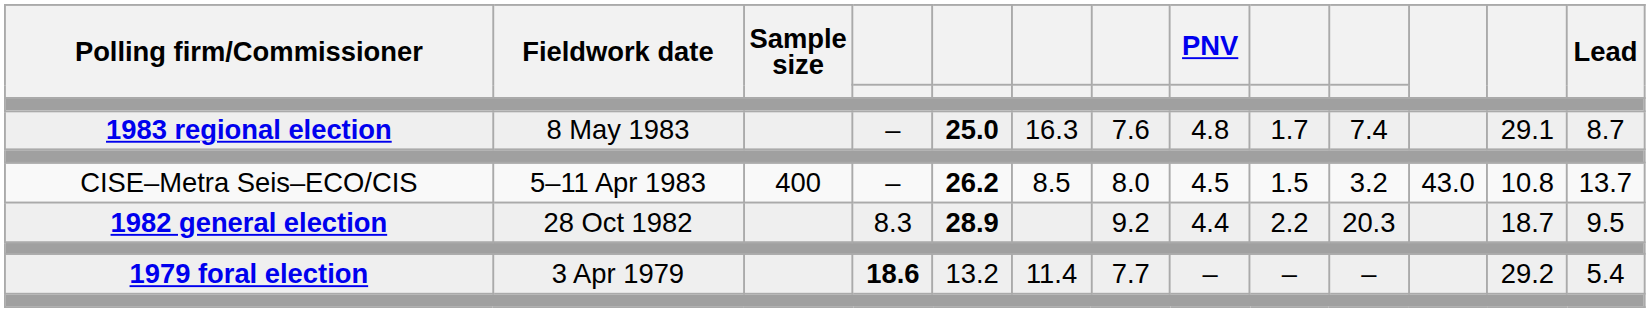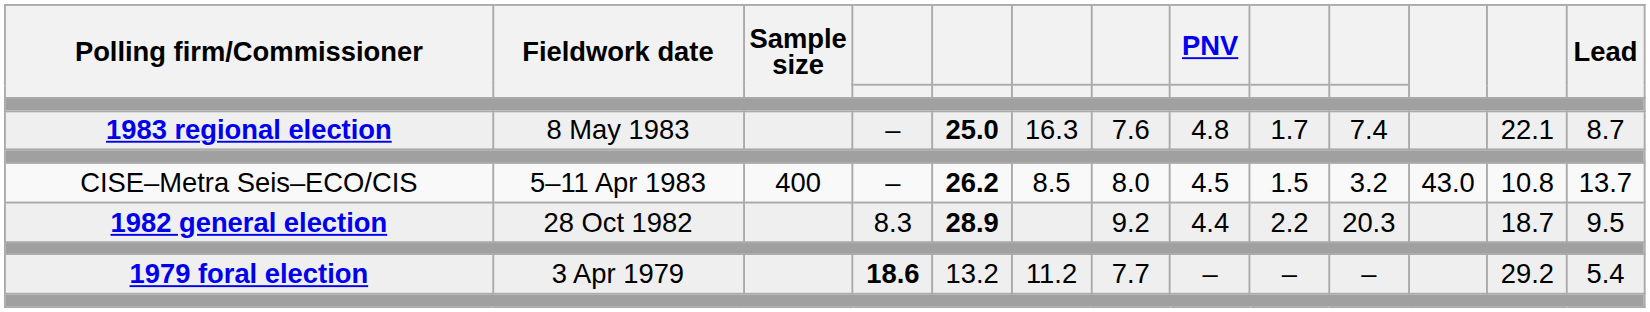(1527, 131) 29.1 -> (1527, 131) 22.1
(1052, 274) 11.4 -> (1052, 274) 11.2
